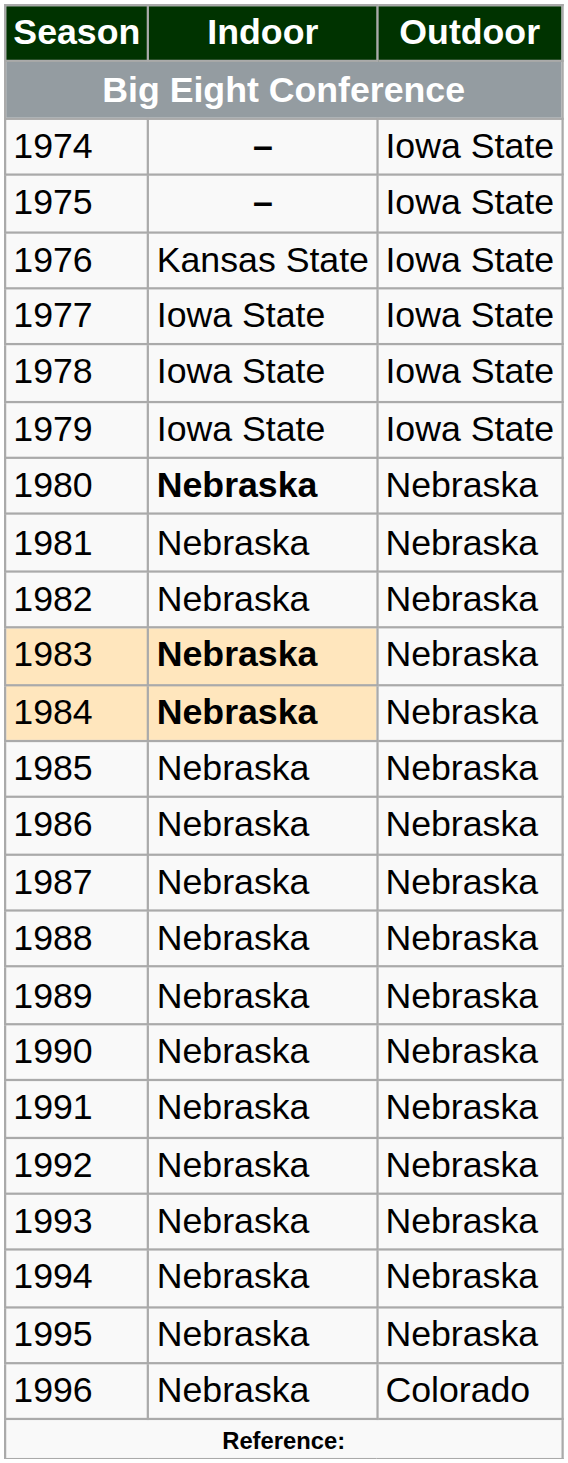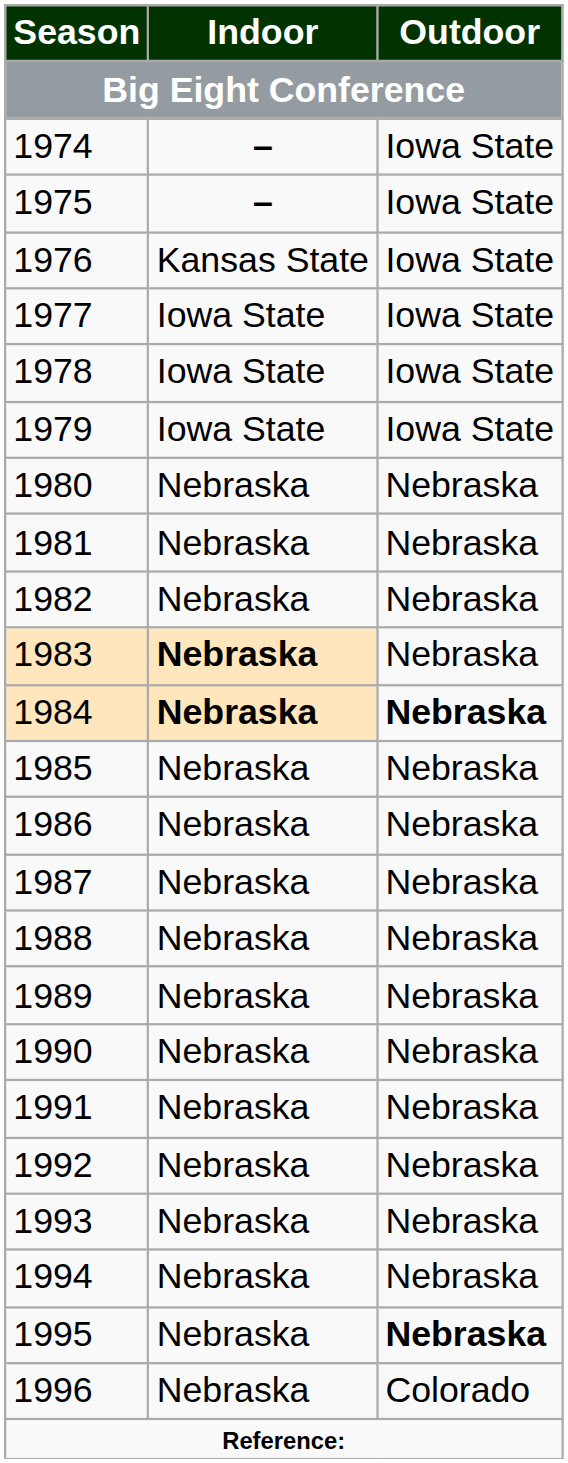(237, 485) bold -> (233, 485) normal
(462, 711) normal -> (466, 711) bold
(462, 1334) normal -> (466, 1334) bold
